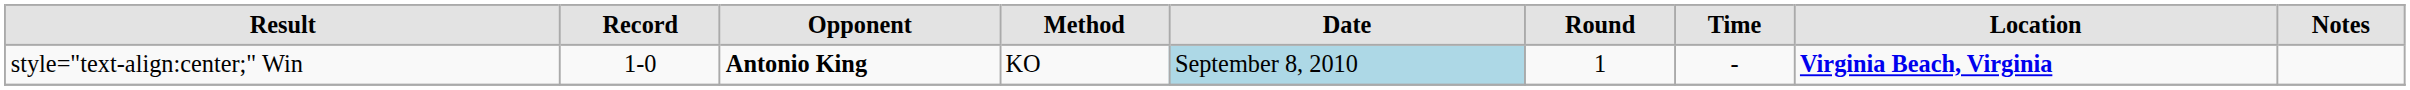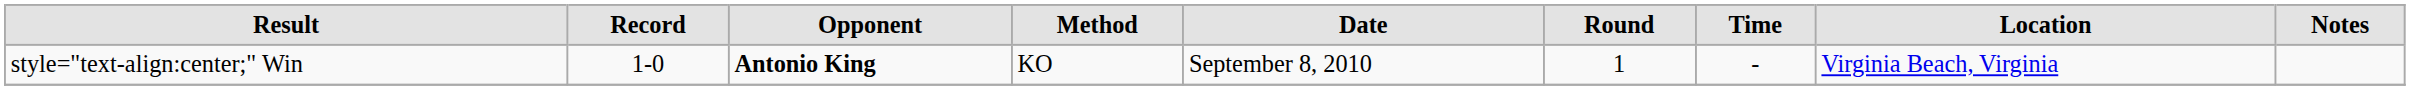(1266, 64) lightblue background -> (1280, 64) no background
(1926, 64) bold -> (1940, 64) normal
